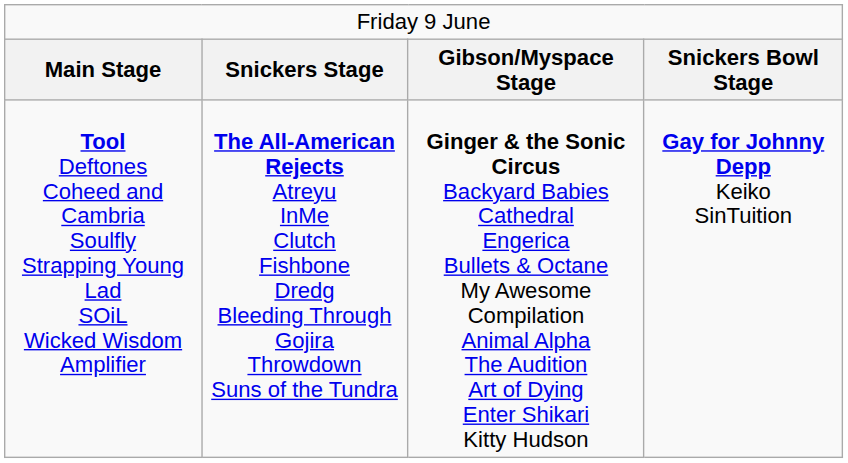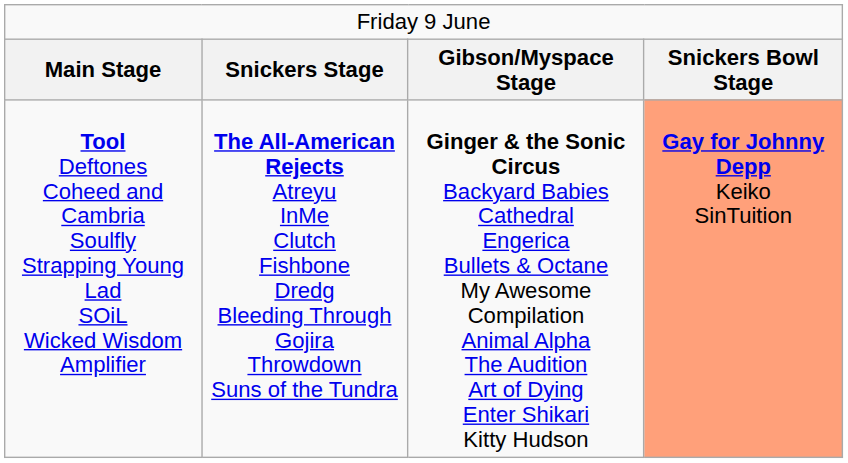(743, 178) no background -> (743, 178) lightsalmon background
